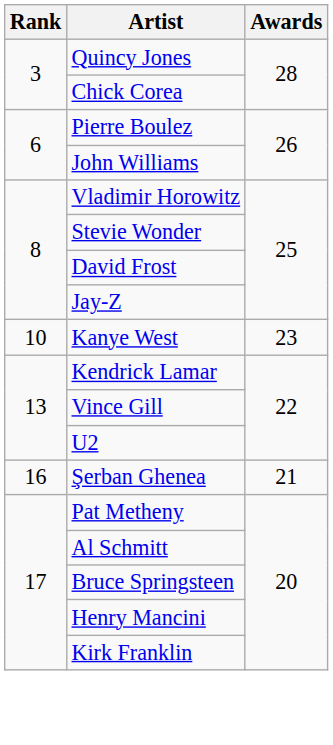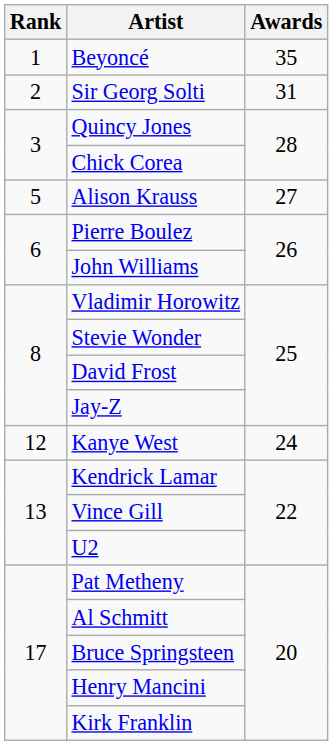+ row: (110, 57)
+ row: (138, 92)
+ row: (134, 197)
(36, 337) 10 -> (36, 442) 12
(286, 337) 23 -> (286, 442) 24
- row: (139, 477)
